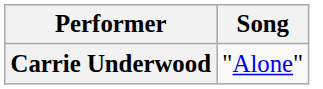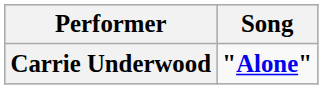(263, 63) normal -> (267, 63) bold
